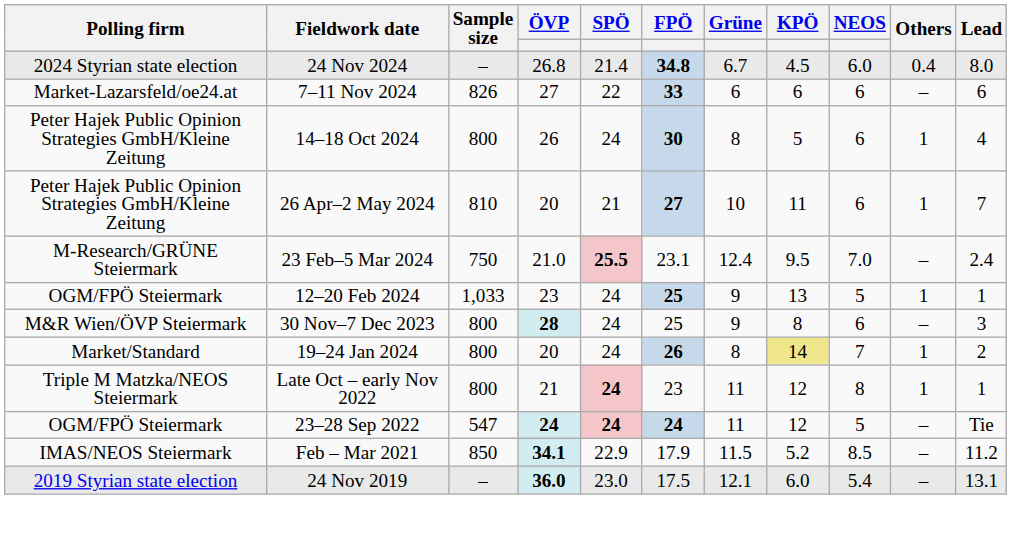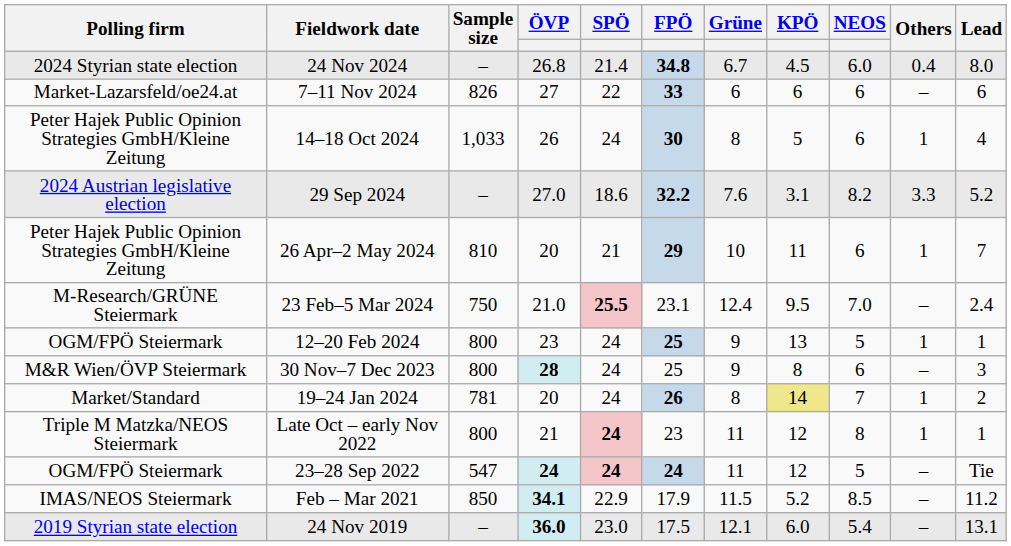(483, 139) 800 -> (483, 139) 1,033
+ row: (357, 194)
(673, 204) 27 -> (673, 250) 29
(483, 296) 1,033 -> (483, 342) 800
(483, 351) 800 -> (483, 398) 781
